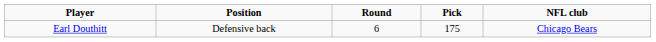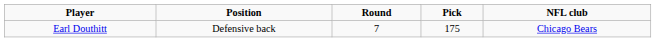(377, 28) 6 -> (377, 28) 7
